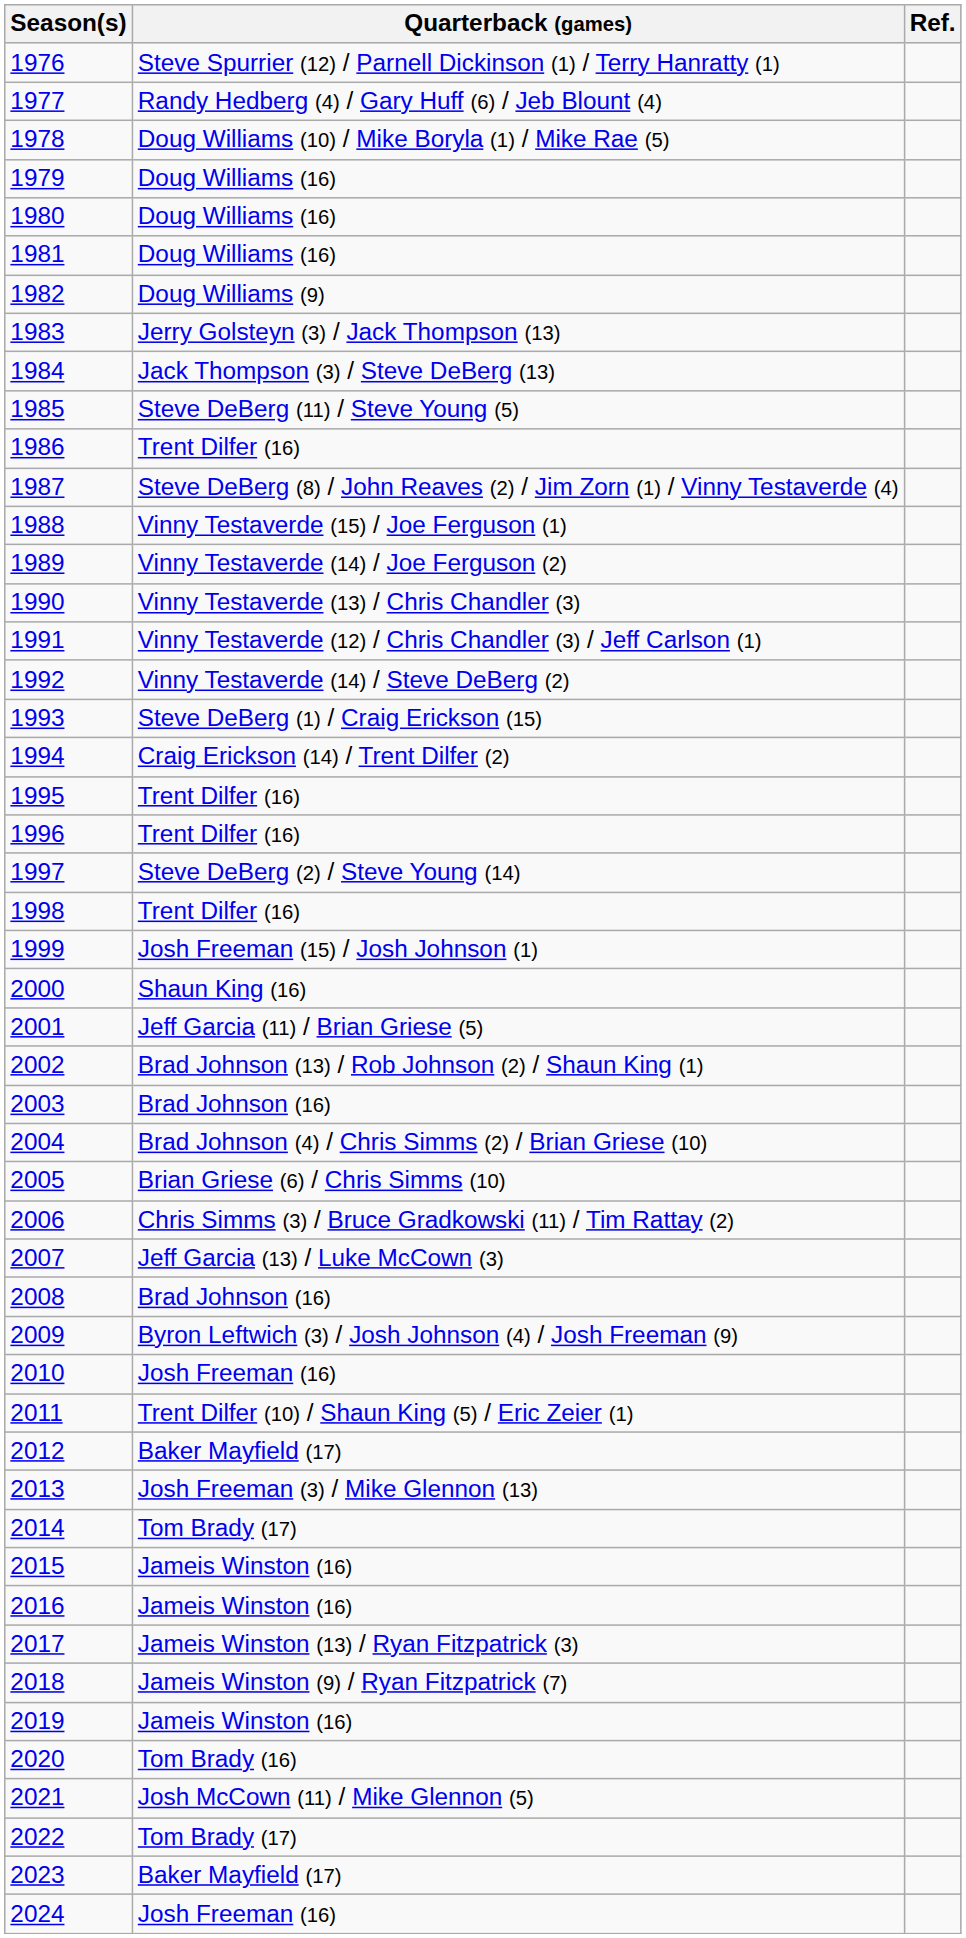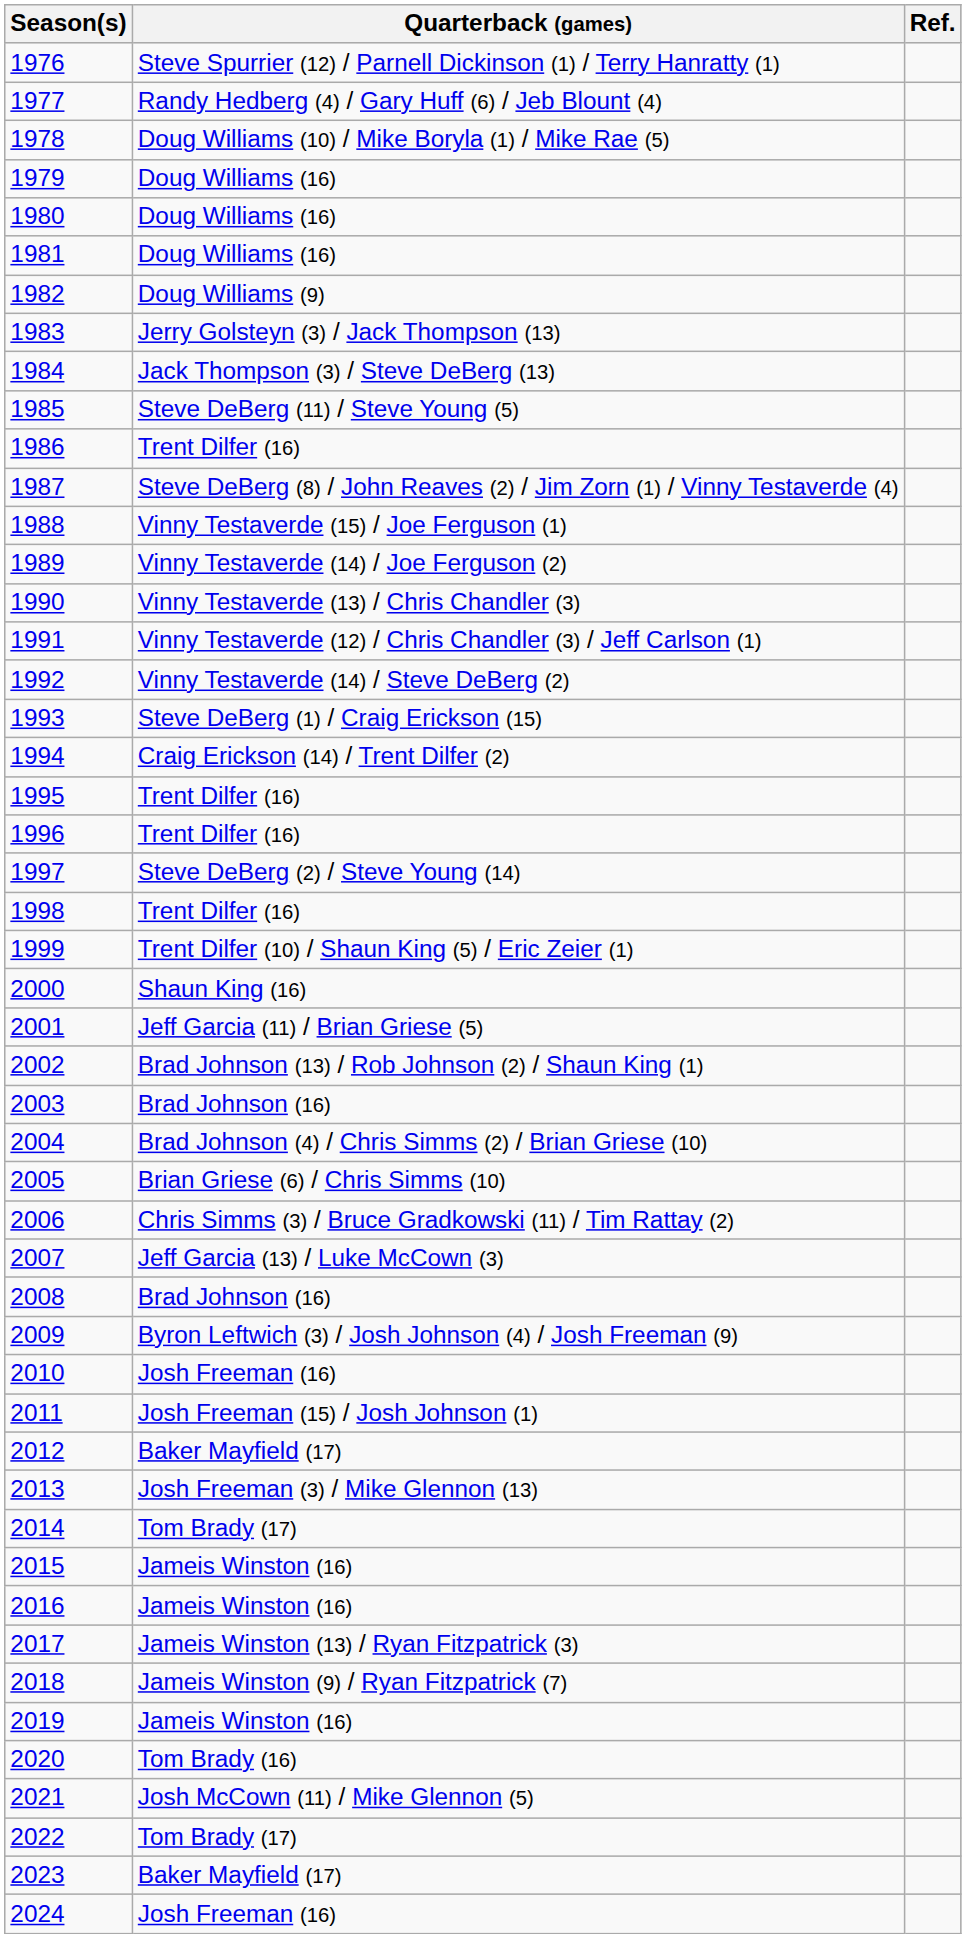(338, 949) Josh Freeman (15) / Josh Johnson (1) -> (386, 949) Trent Dilfer (10) / Shaun King (5) / Eric Zeier (1)
(386, 1412) Trent Dilfer (10) / Shaun King (5) / Eric Zeier (1) -> (338, 1412) Josh Freeman (15) / Josh Johnson (1)
